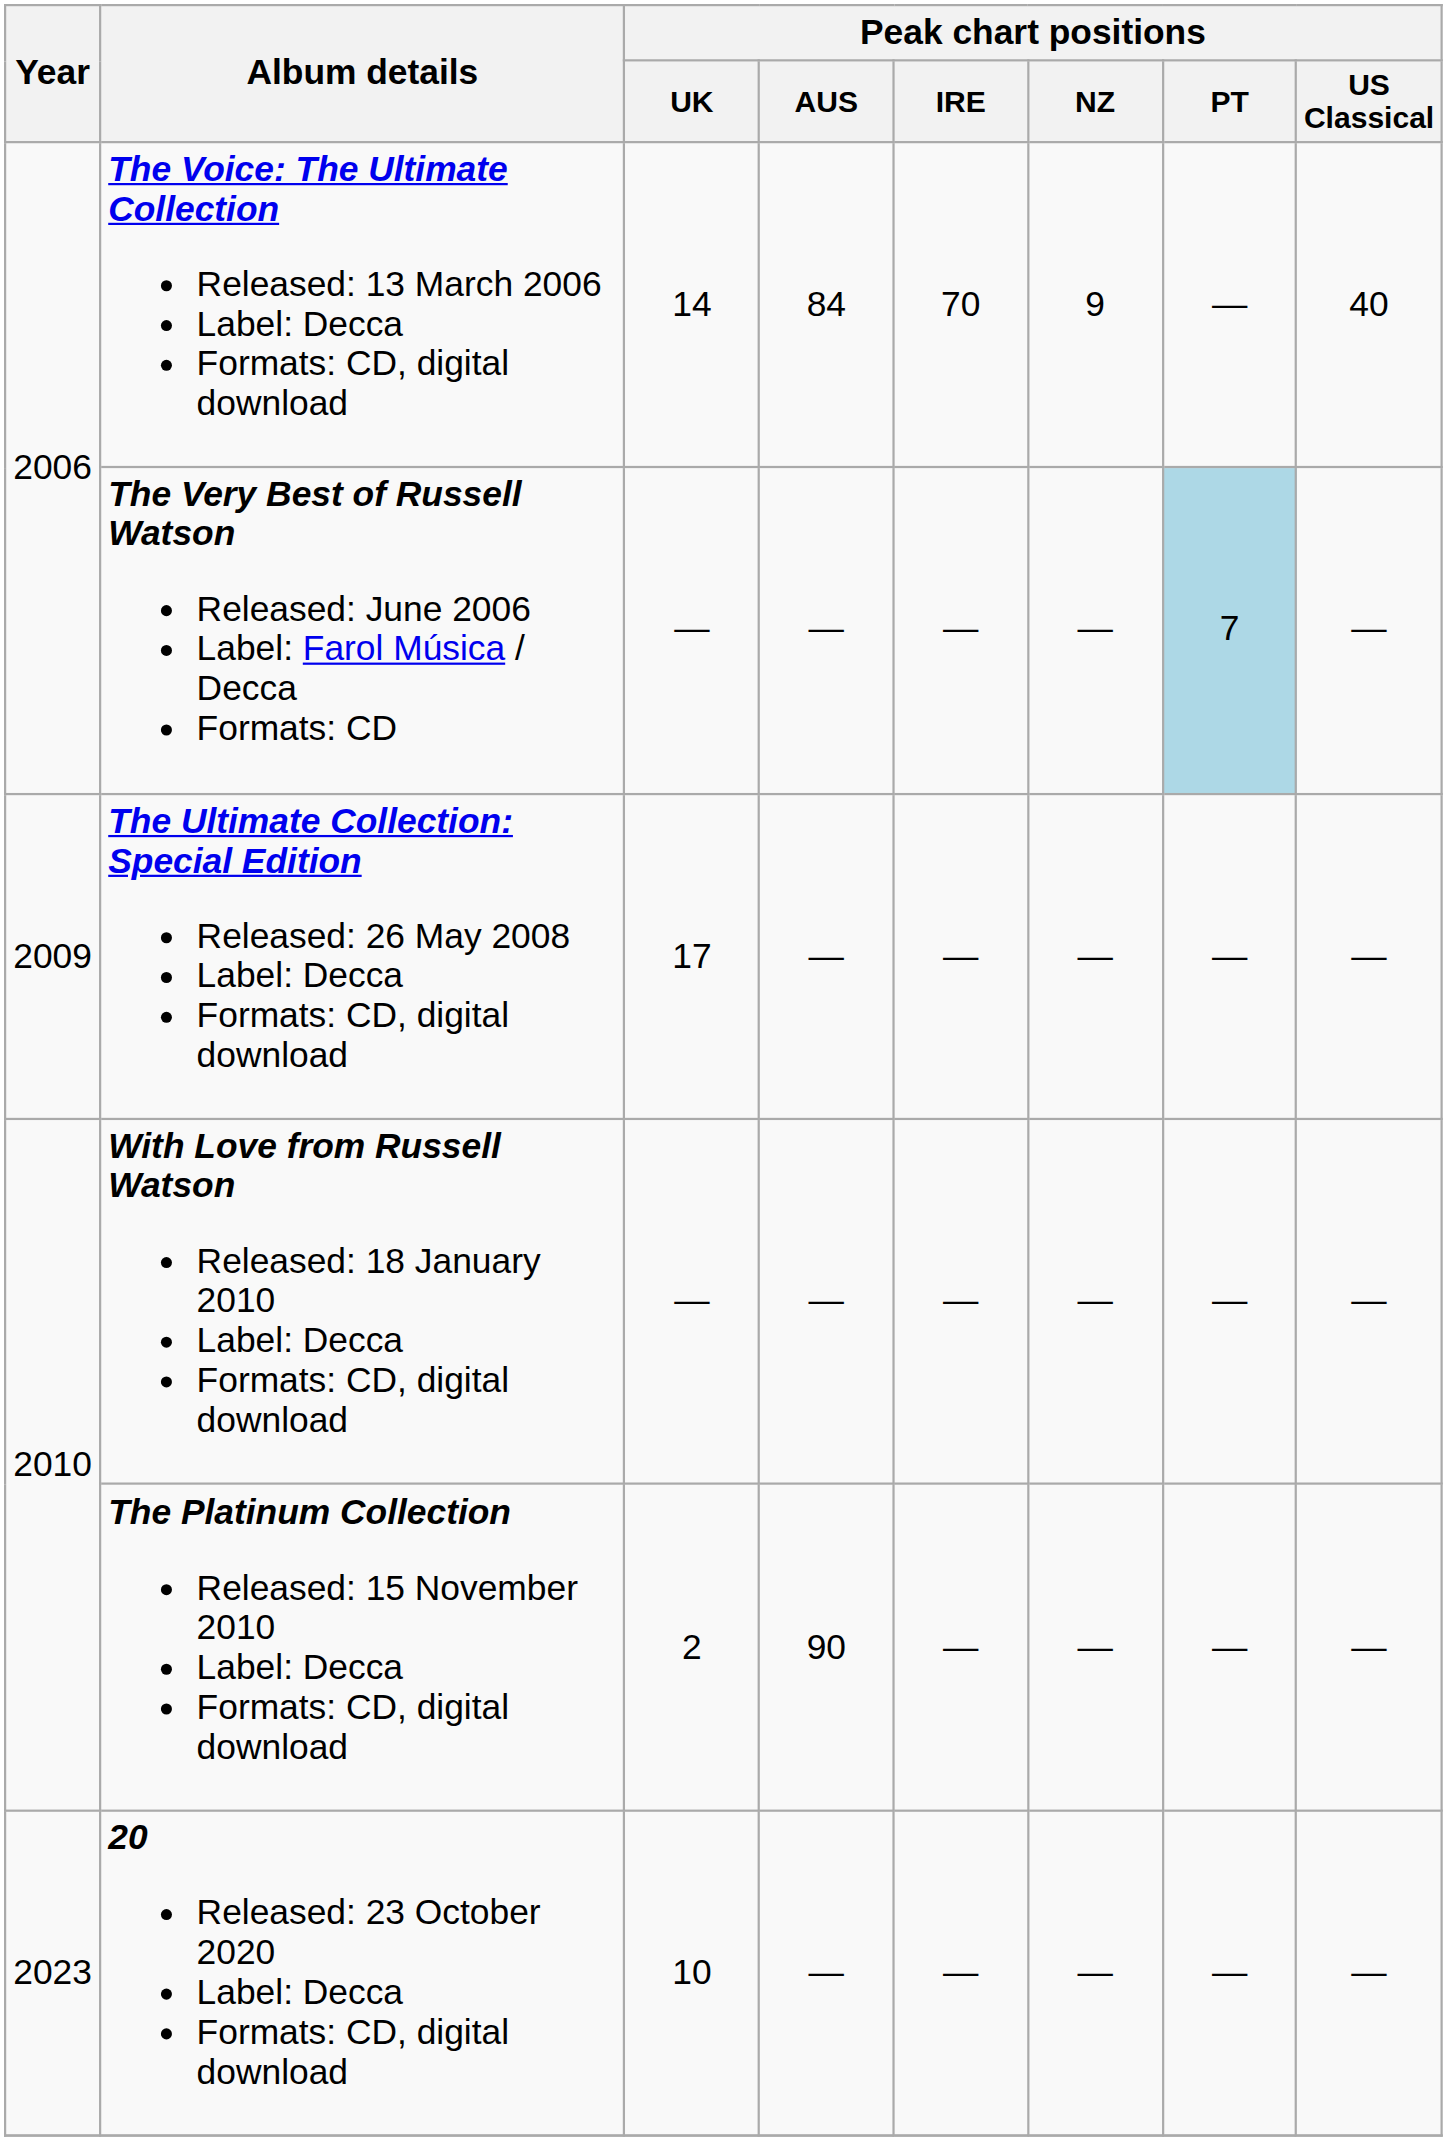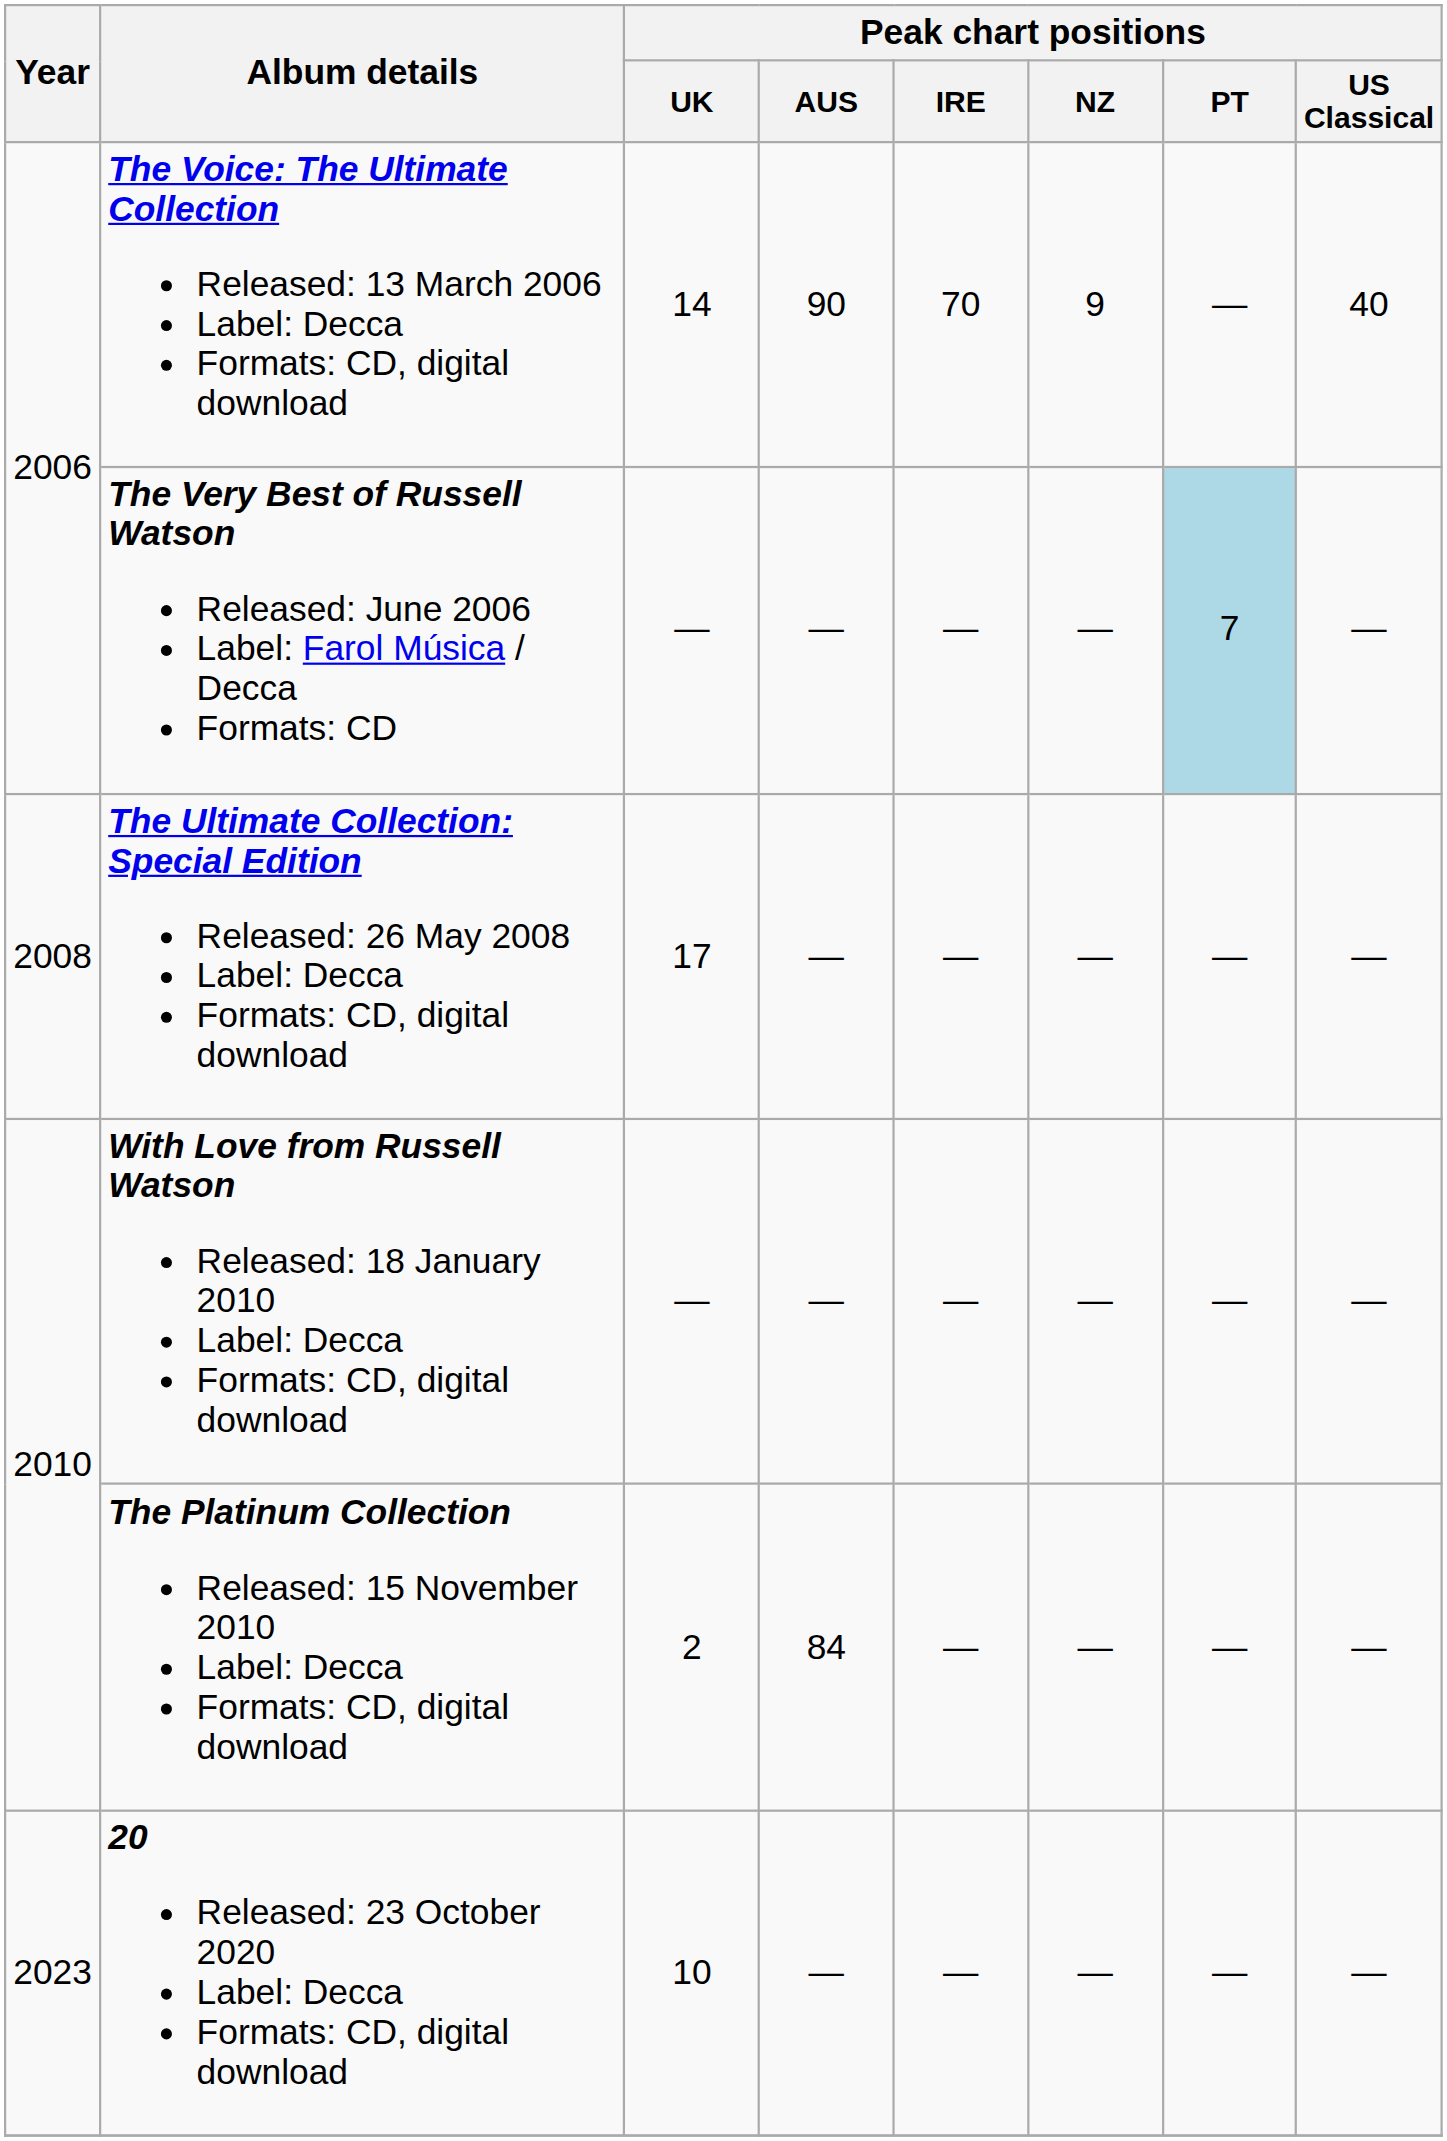(826, 303) 84 -> (826, 303) 90
(53, 955) 2009 -> (53, 955) 2008
(826, 1646) 90 -> (826, 1646) 84
